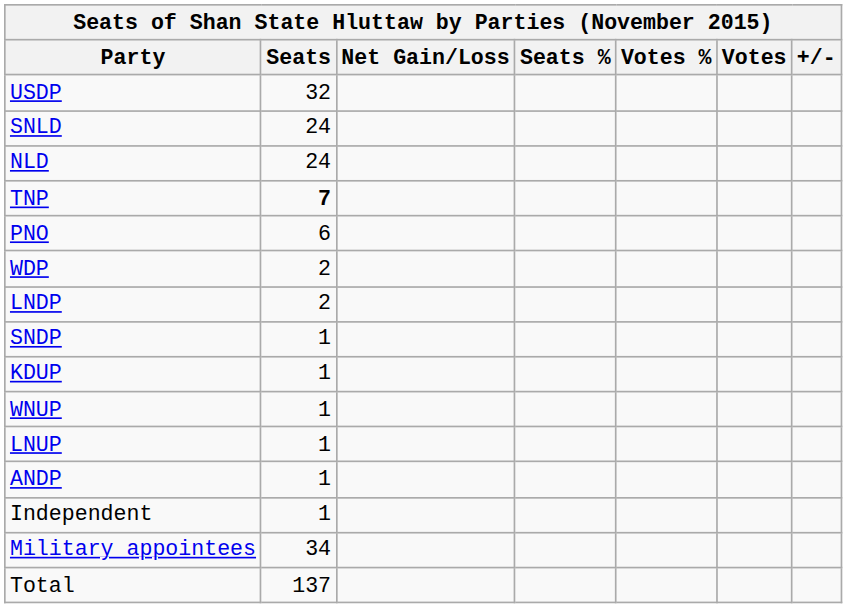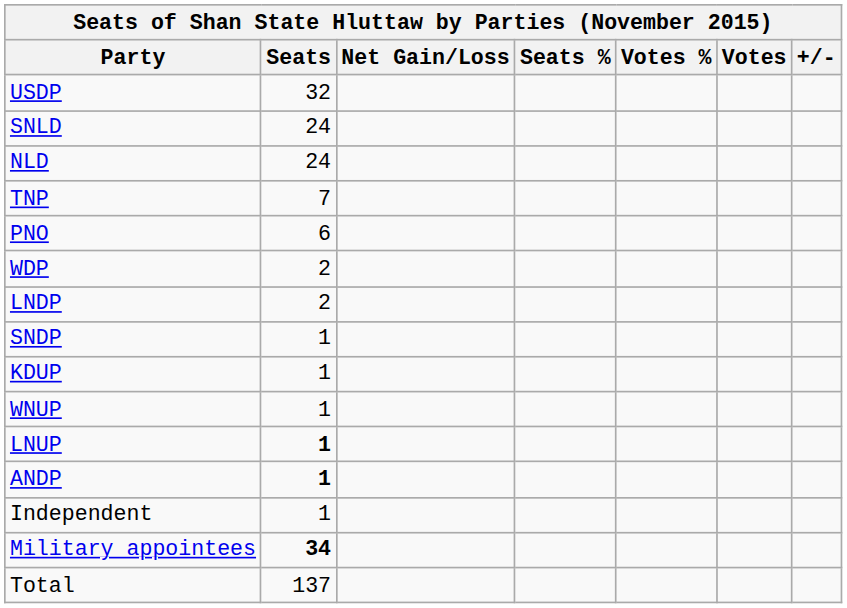(325, 198) bold -> (325, 198) normal
(325, 444) normal -> (325, 444) bold
(325, 480) normal -> (325, 480) bold
(318, 550) normal -> (318, 550) bold
